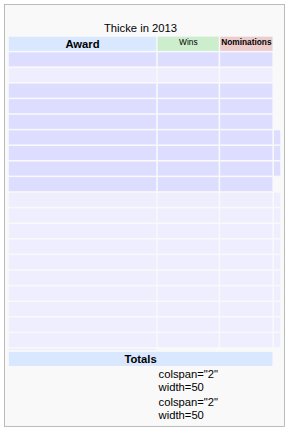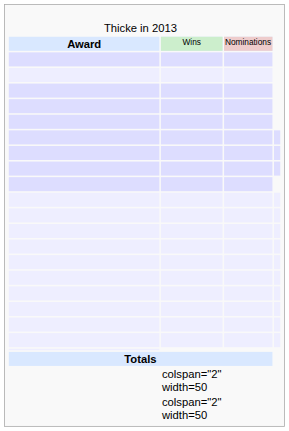(246, 42) bold -> (248, 42) normal
